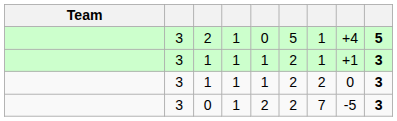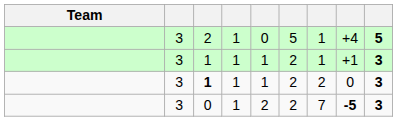(208, 82) normal -> (208, 82) bold
(350, 104) normal -> (350, 104) bold
